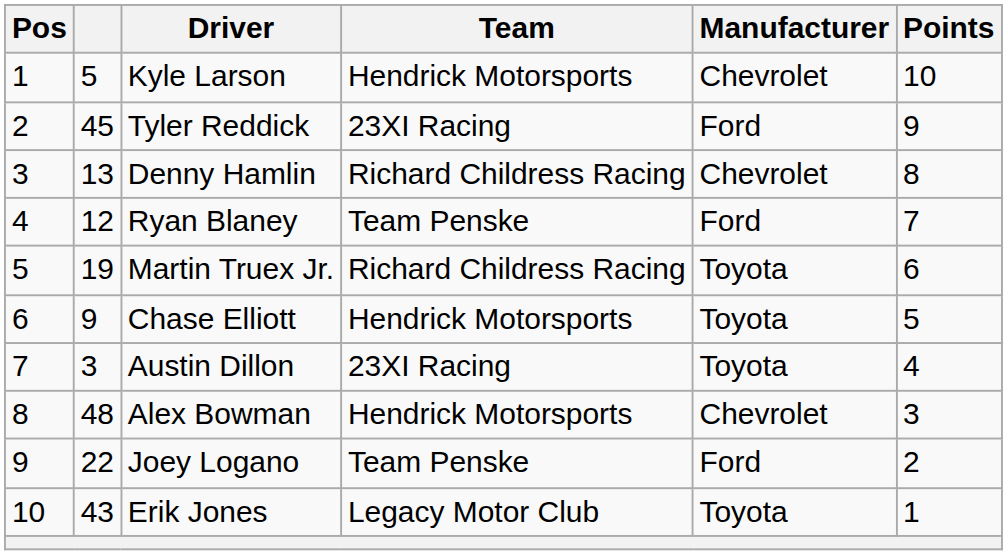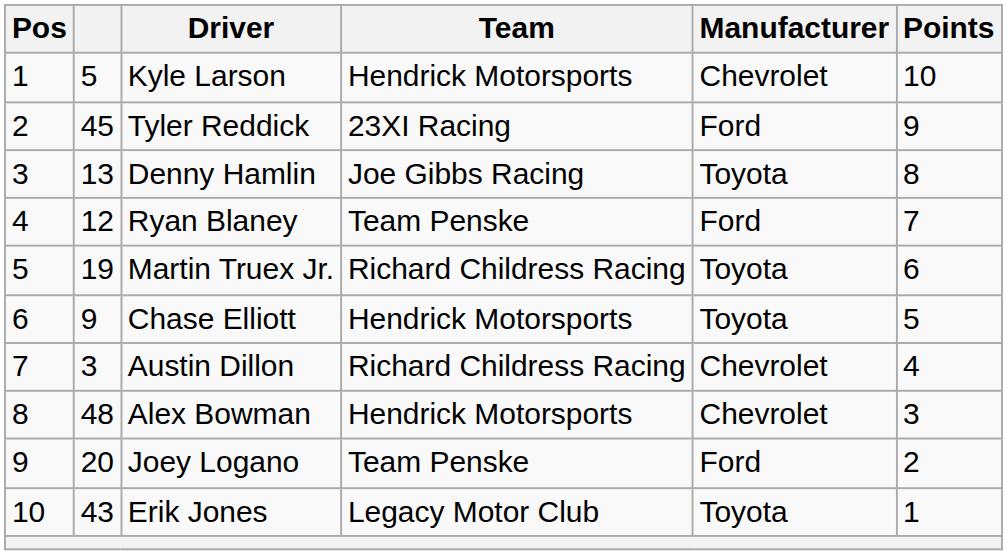(517, 172) Richard Childress Racing -> (466, 172) Joe Gibbs Racing
(764, 172) Chevrolet -> (744, 172) Toyota
(429, 365) 23XI Racing -> (517, 365) Richard Childress Racing
(744, 365) Toyota -> (764, 365) Chevrolet
(97, 462) 22 -> (97, 462) 20
